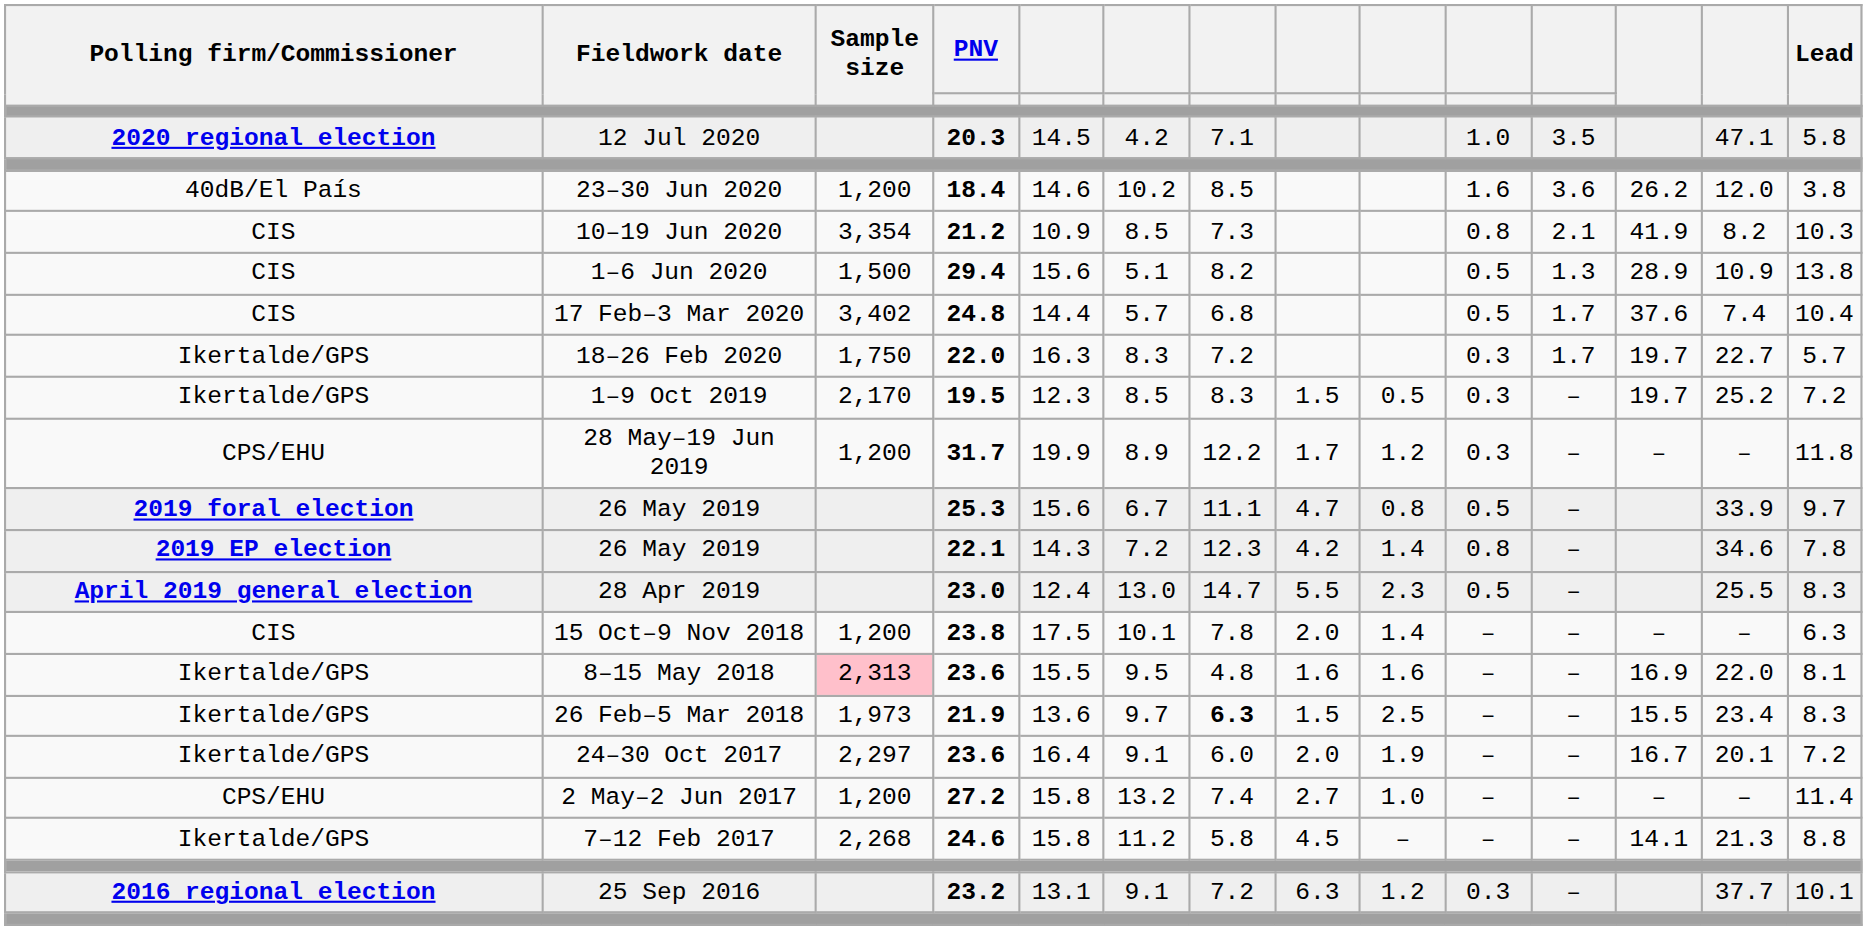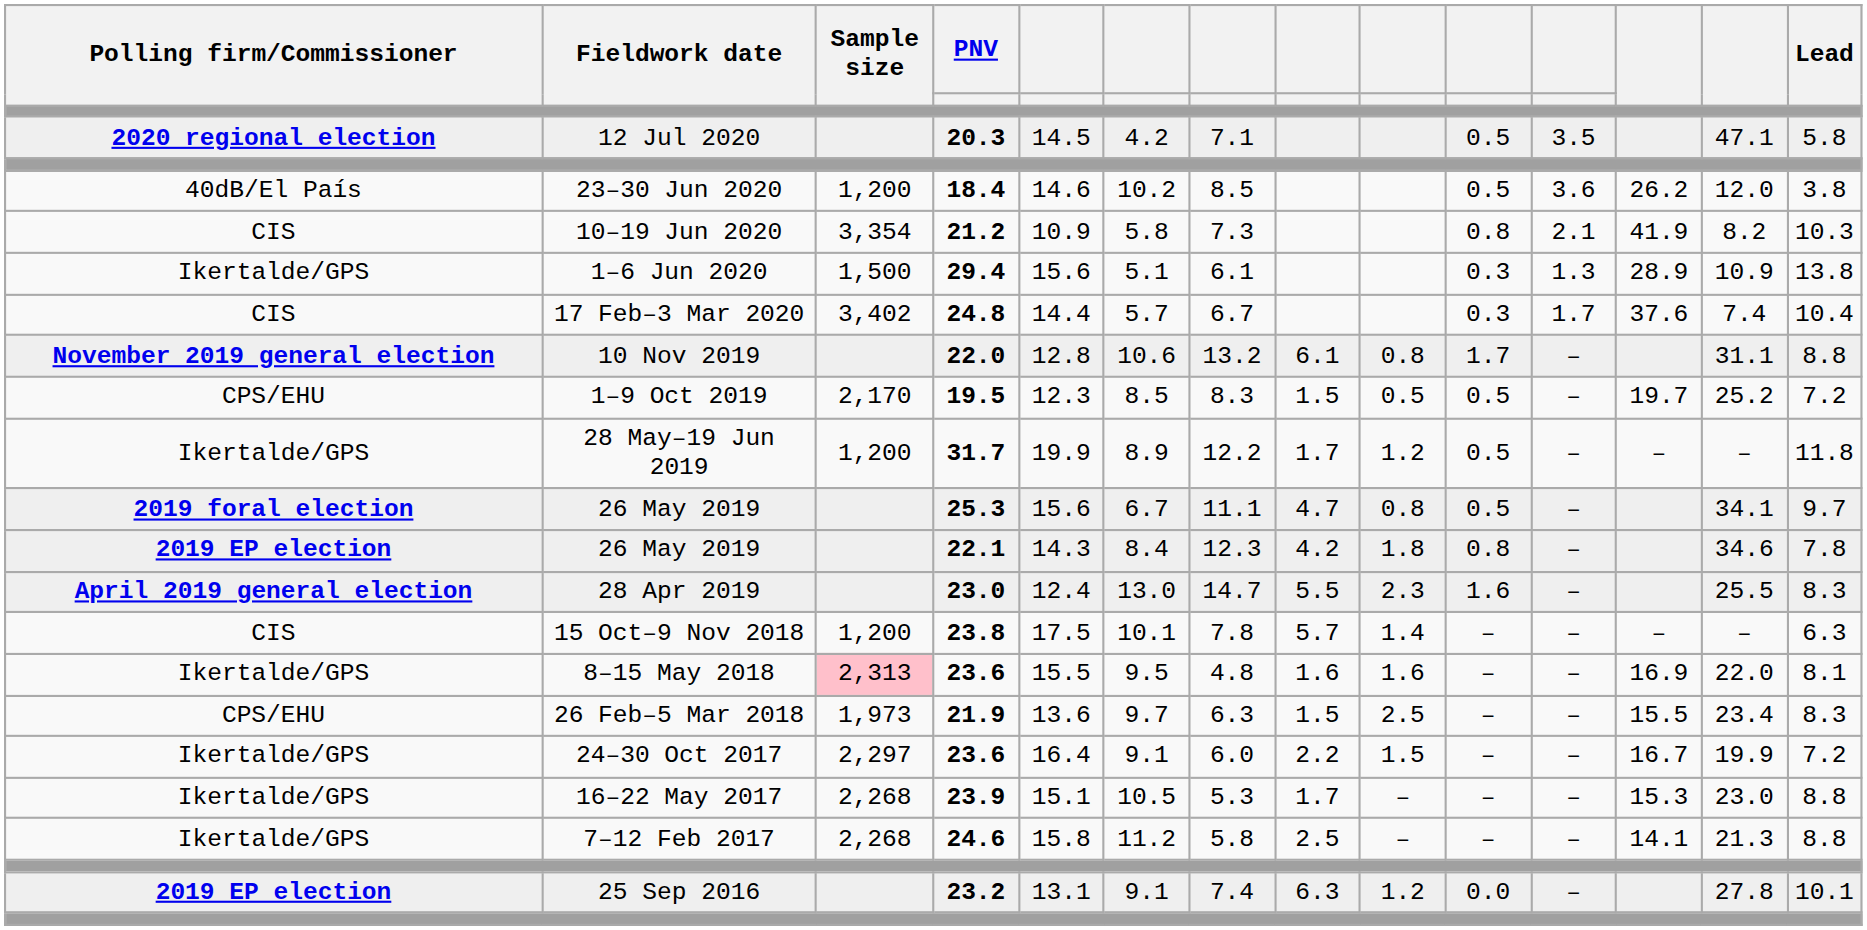(1488, 137) 1.0 -> (1488, 137) 0.5
(1488, 190) 1.6 -> (1488, 190) 0.5
(1147, 232) 8.5 -> (1147, 232) 5.8
(273, 273) CIS -> (273, 273) Ikertalde/GPS
(1232, 273) 8.2 -> (1232, 273) 6.1
(1488, 273) 0.5 -> (1488, 273) 0.3
(1232, 314) 6.8 -> (1232, 314) 6.7
(1488, 314) 0.5 -> (1488, 314) 0.3
- row: (679, 356)
+ row: (679, 356)
(273, 397) Ikertalde/GPS -> (273, 397) CPS/EHU
(1488, 397) 0.3 -> (1488, 397) 0.5
(273, 453) CPS/EHU -> (273, 453) Ikertalde/GPS
(1488, 453) 0.3 -> (1488, 453) 0.5
(1744, 509) 33.9 -> (1744, 509) 34.1
(1147, 550) 7.2 -> (1147, 550) 8.4
(1403, 550) 1.4 -> (1403, 550) 1.8
(1488, 591) 0.5 -> (1488, 591) 1.6
(1317, 633) 2.0 -> (1317, 633) 5.7
(273, 715) Ikertalde/GPS -> (273, 715) CPS/EHU
(1232, 715) bold -> (1232, 715) normal
(1317, 757) 2.0 -> (1317, 757) 2.2
(1403, 757) 1.9 -> (1403, 757) 1.5
(1744, 757) 20.1 -> (1744, 757) 19.9
- row: (679, 798)
+ row: (679, 798)
(1317, 839) 4.5 -> (1317, 839) 2.5
(273, 892) 2016 regional election -> (273, 892) 2019 EP election
(1232, 892) 7.2 -> (1232, 892) 7.4
(1488, 892) 0.3 -> (1488, 892) 0.0
(1744, 892) 37.7 -> (1744, 892) 27.8
